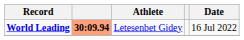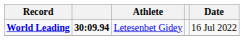(92, 27) lightsalmon background -> (92, 27) no background
